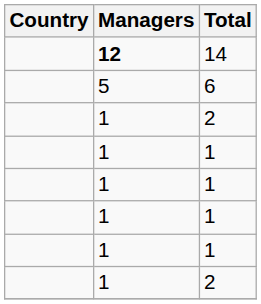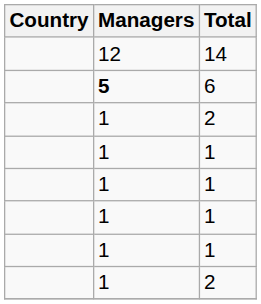(110, 53) bold -> (110, 53) normal
(104, 86) normal -> (104, 86) bold
